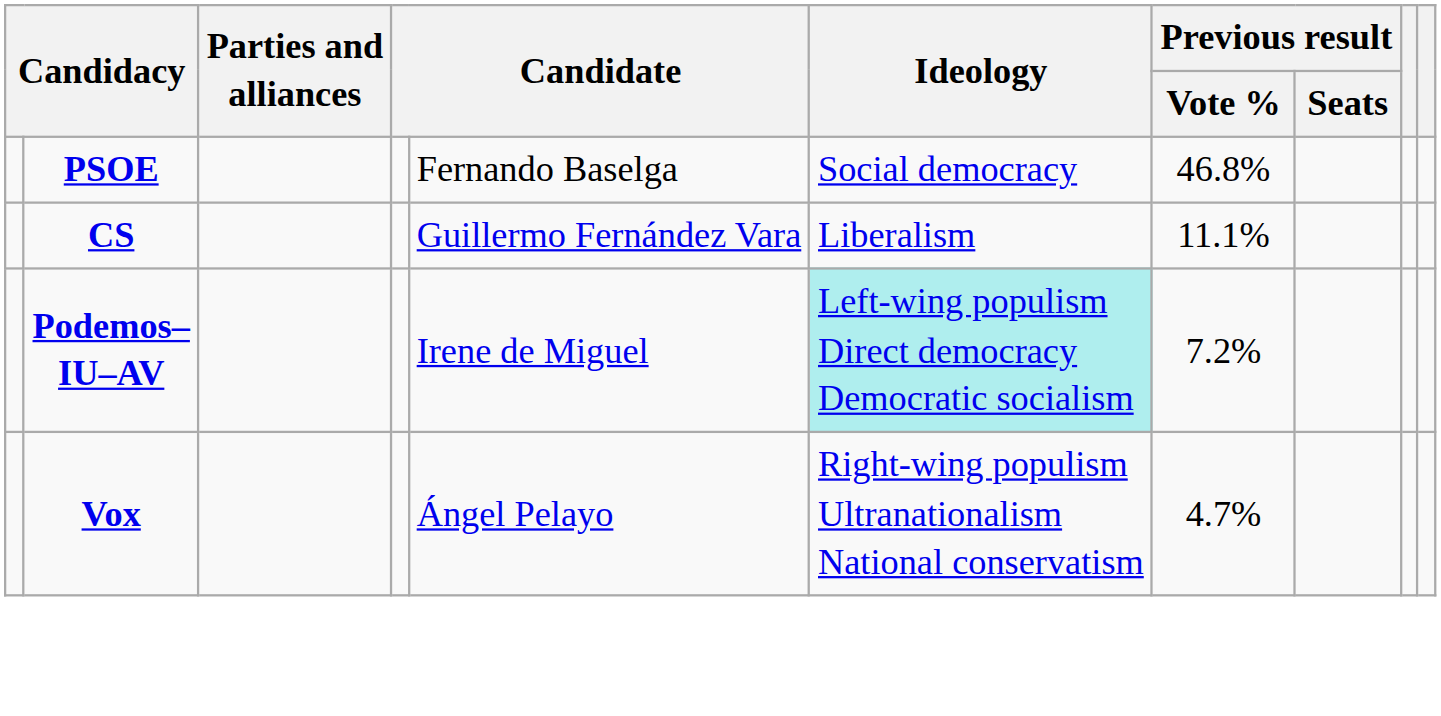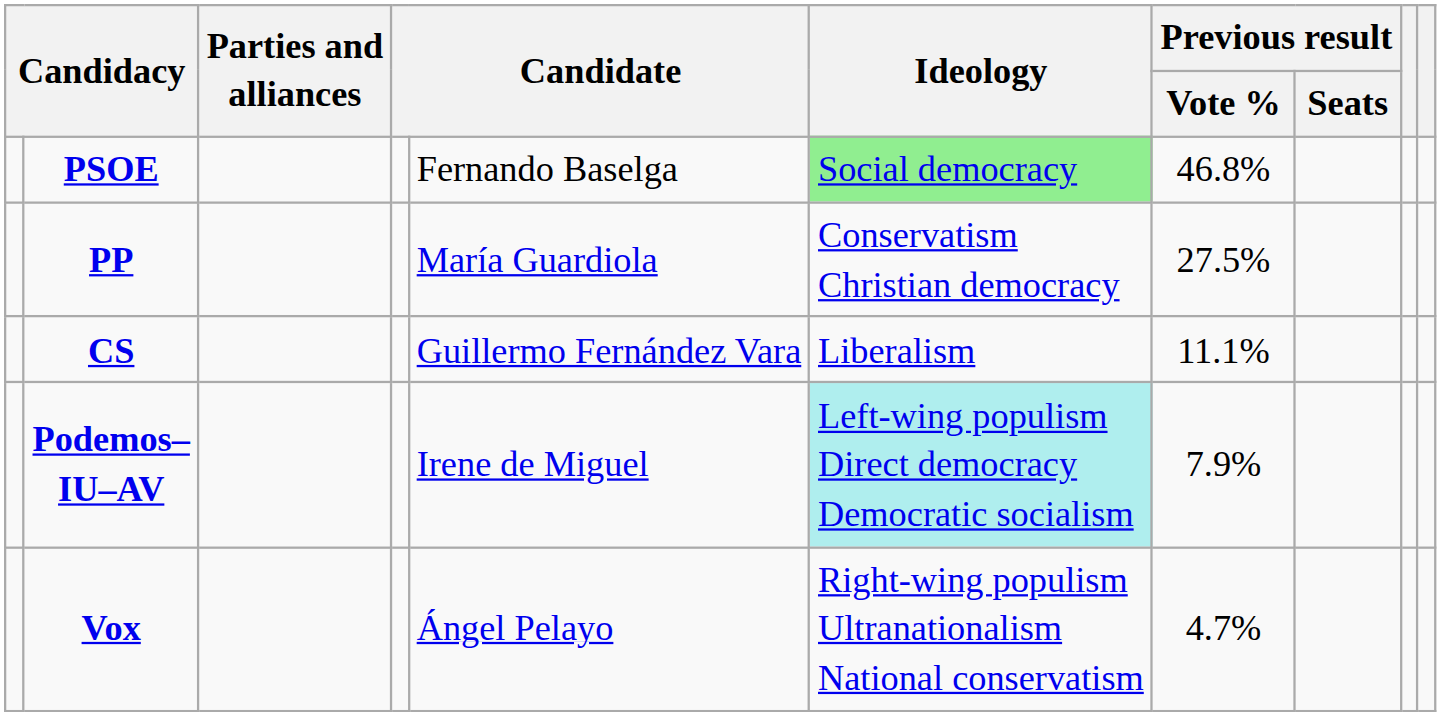(948, 169) no background -> (948, 169) lightgreen background
+ row: (111, 259)
(1223, 349) 7.2% -> (1223, 464) 7.9%
